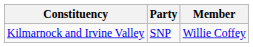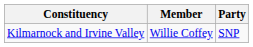columns swapped: (214, 14) <-> (164, 14)
